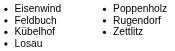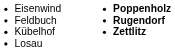(135, 21) normal -> (135, 21) bold
